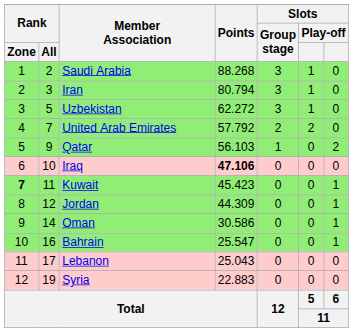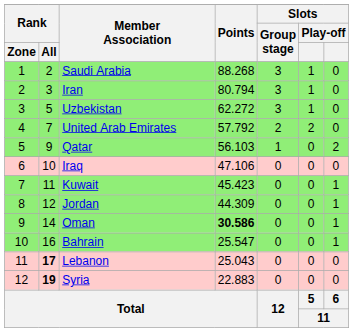(236, 166) bold -> (236, 166) normal
(21, 185) bold -> (21, 185) normal
(236, 223) normal -> (236, 223) bold
(49, 261) normal -> (49, 261) bold
(49, 280) normal -> (49, 280) bold
